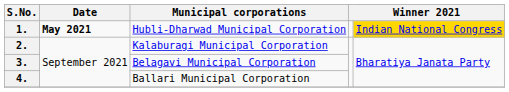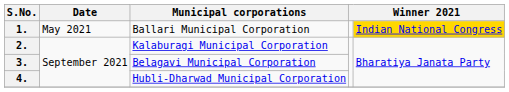(67, 29) bold -> (67, 29) normal
(239, 29) Hubli-Dharwad Municipal Corporation -> (221, 29) Ballari Municipal Corporation
(221, 79) Ballari Municipal Corporation -> (239, 79) Hubli-Dharwad Municipal Corporation
